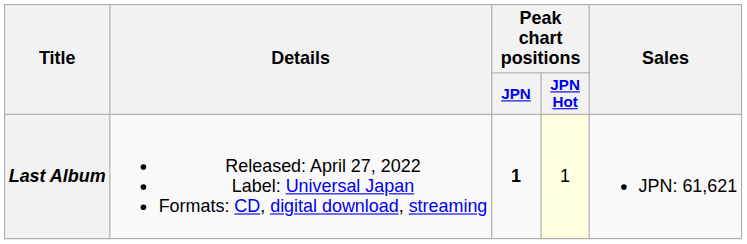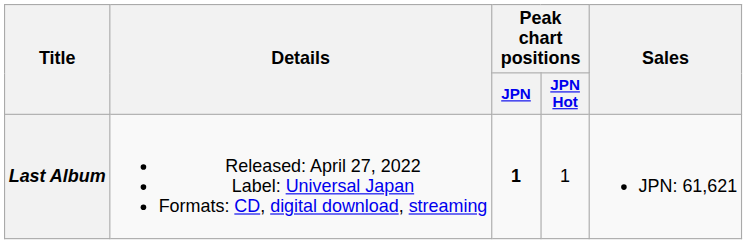(565, 176) lightyellow background -> (565, 176) no background
